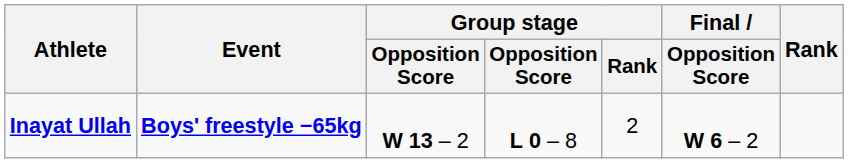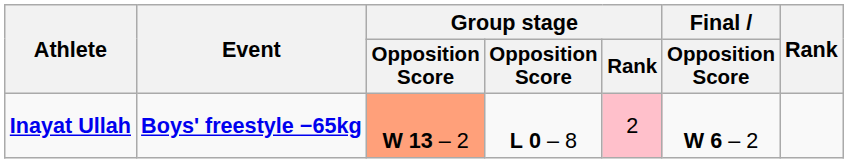(426, 141) no background -> (426, 141) lightsalmon background
(632, 126) no background -> (632, 126) pink background
